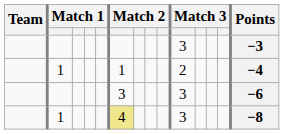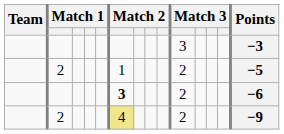(60, 70) 1 -> (60, 70) 2
(255, 70) −4 -> (255, 70) −5
(122, 93) normal -> (122, 93) bold
(183, 93) 3 -> (183, 93) 2
(60, 117) 1 -> (60, 117) 2
(183, 117) 3 -> (183, 117) 2
(255, 117) −8 -> (255, 117) −9
